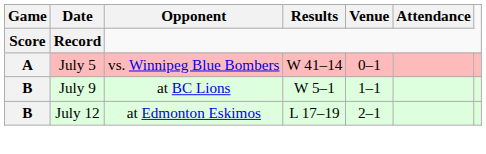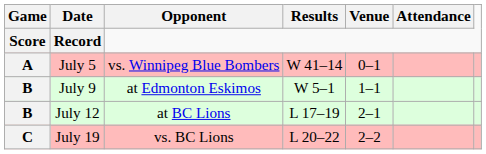(194, 88) at BC Lions -> (194, 88) at Edmonton Eskimos
(194, 112) at Edmonton Eskimos -> (194, 112) at BC Lions
+ row: (77, 137)
